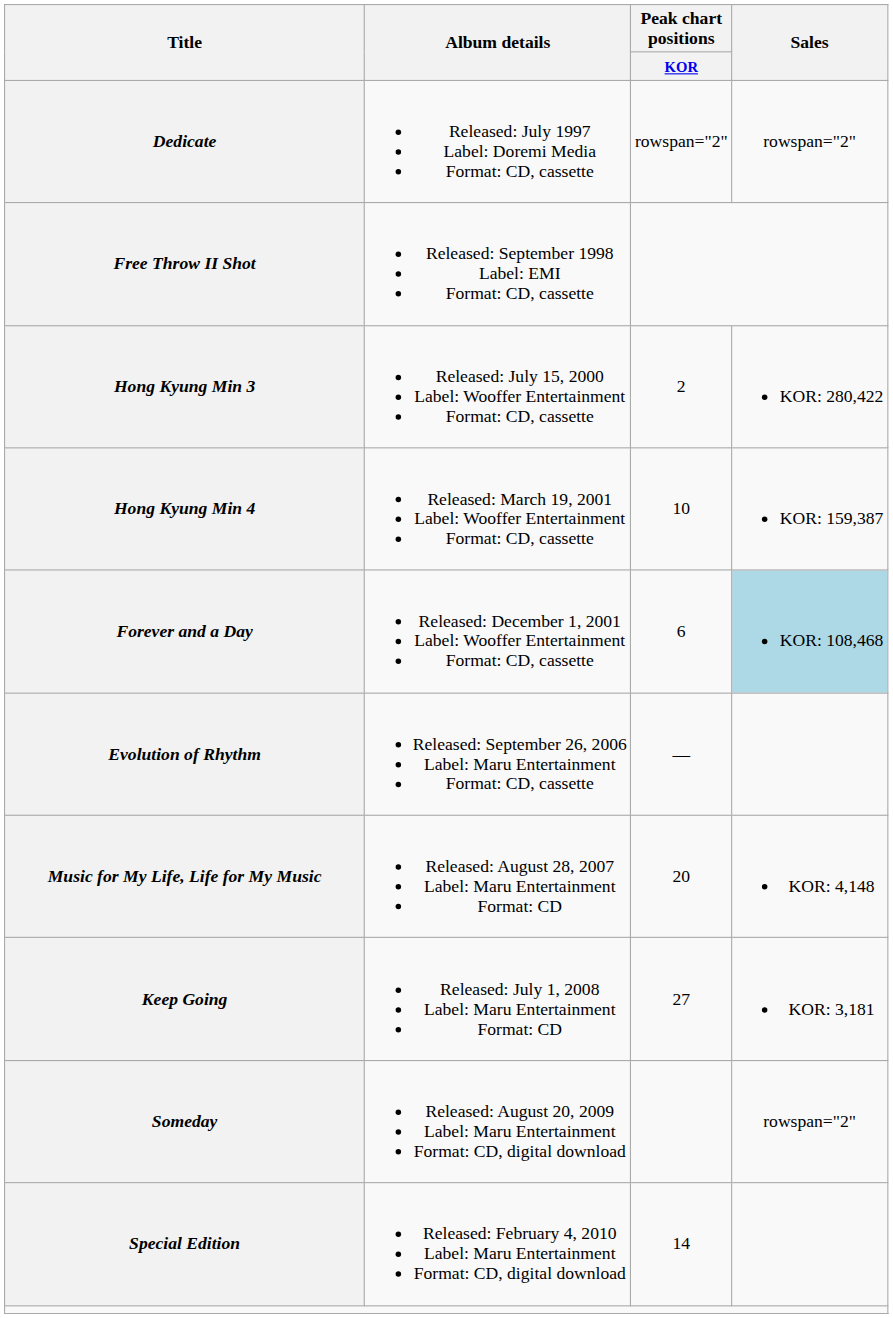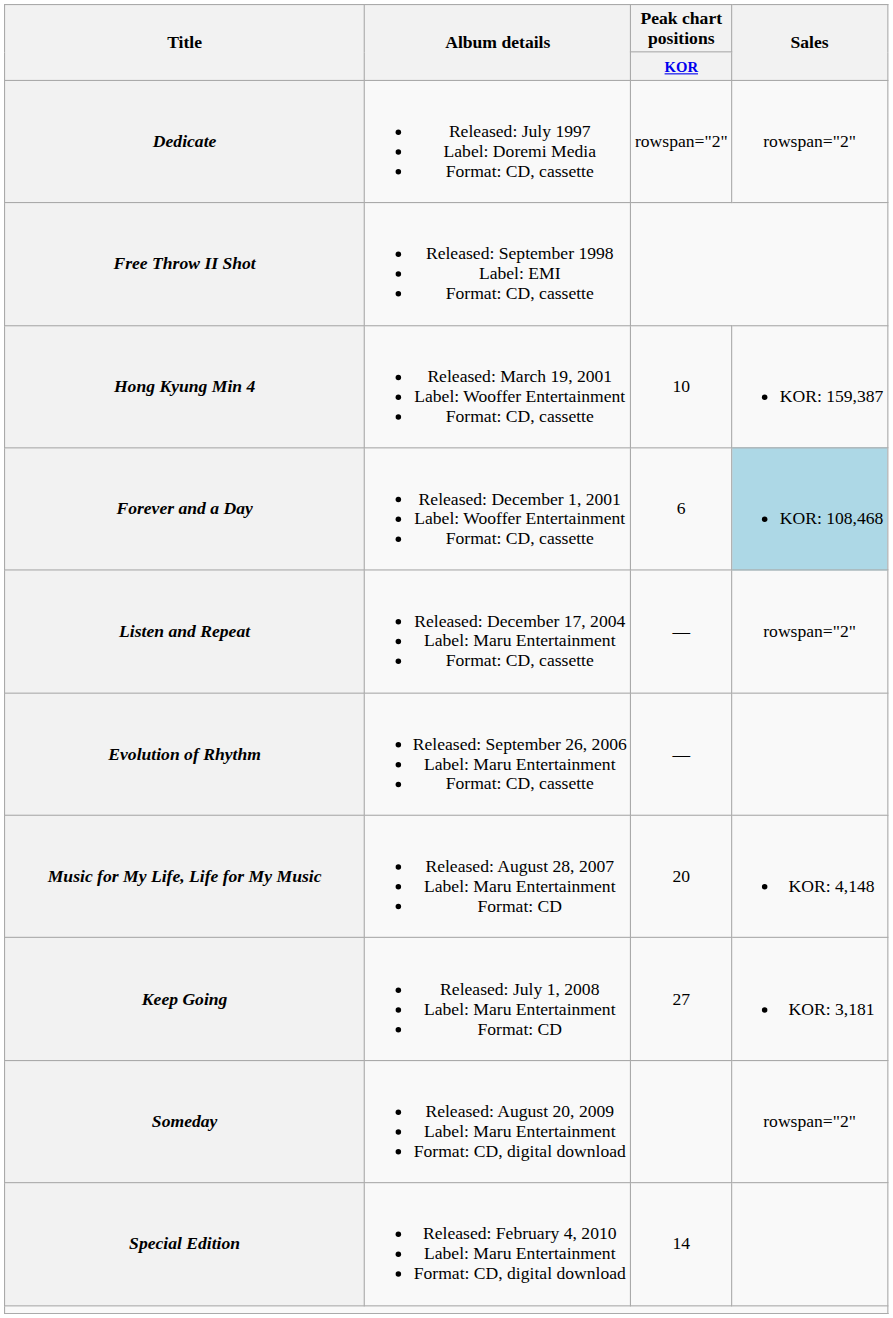- row: (185, 386)
+ row: (185, 631)
